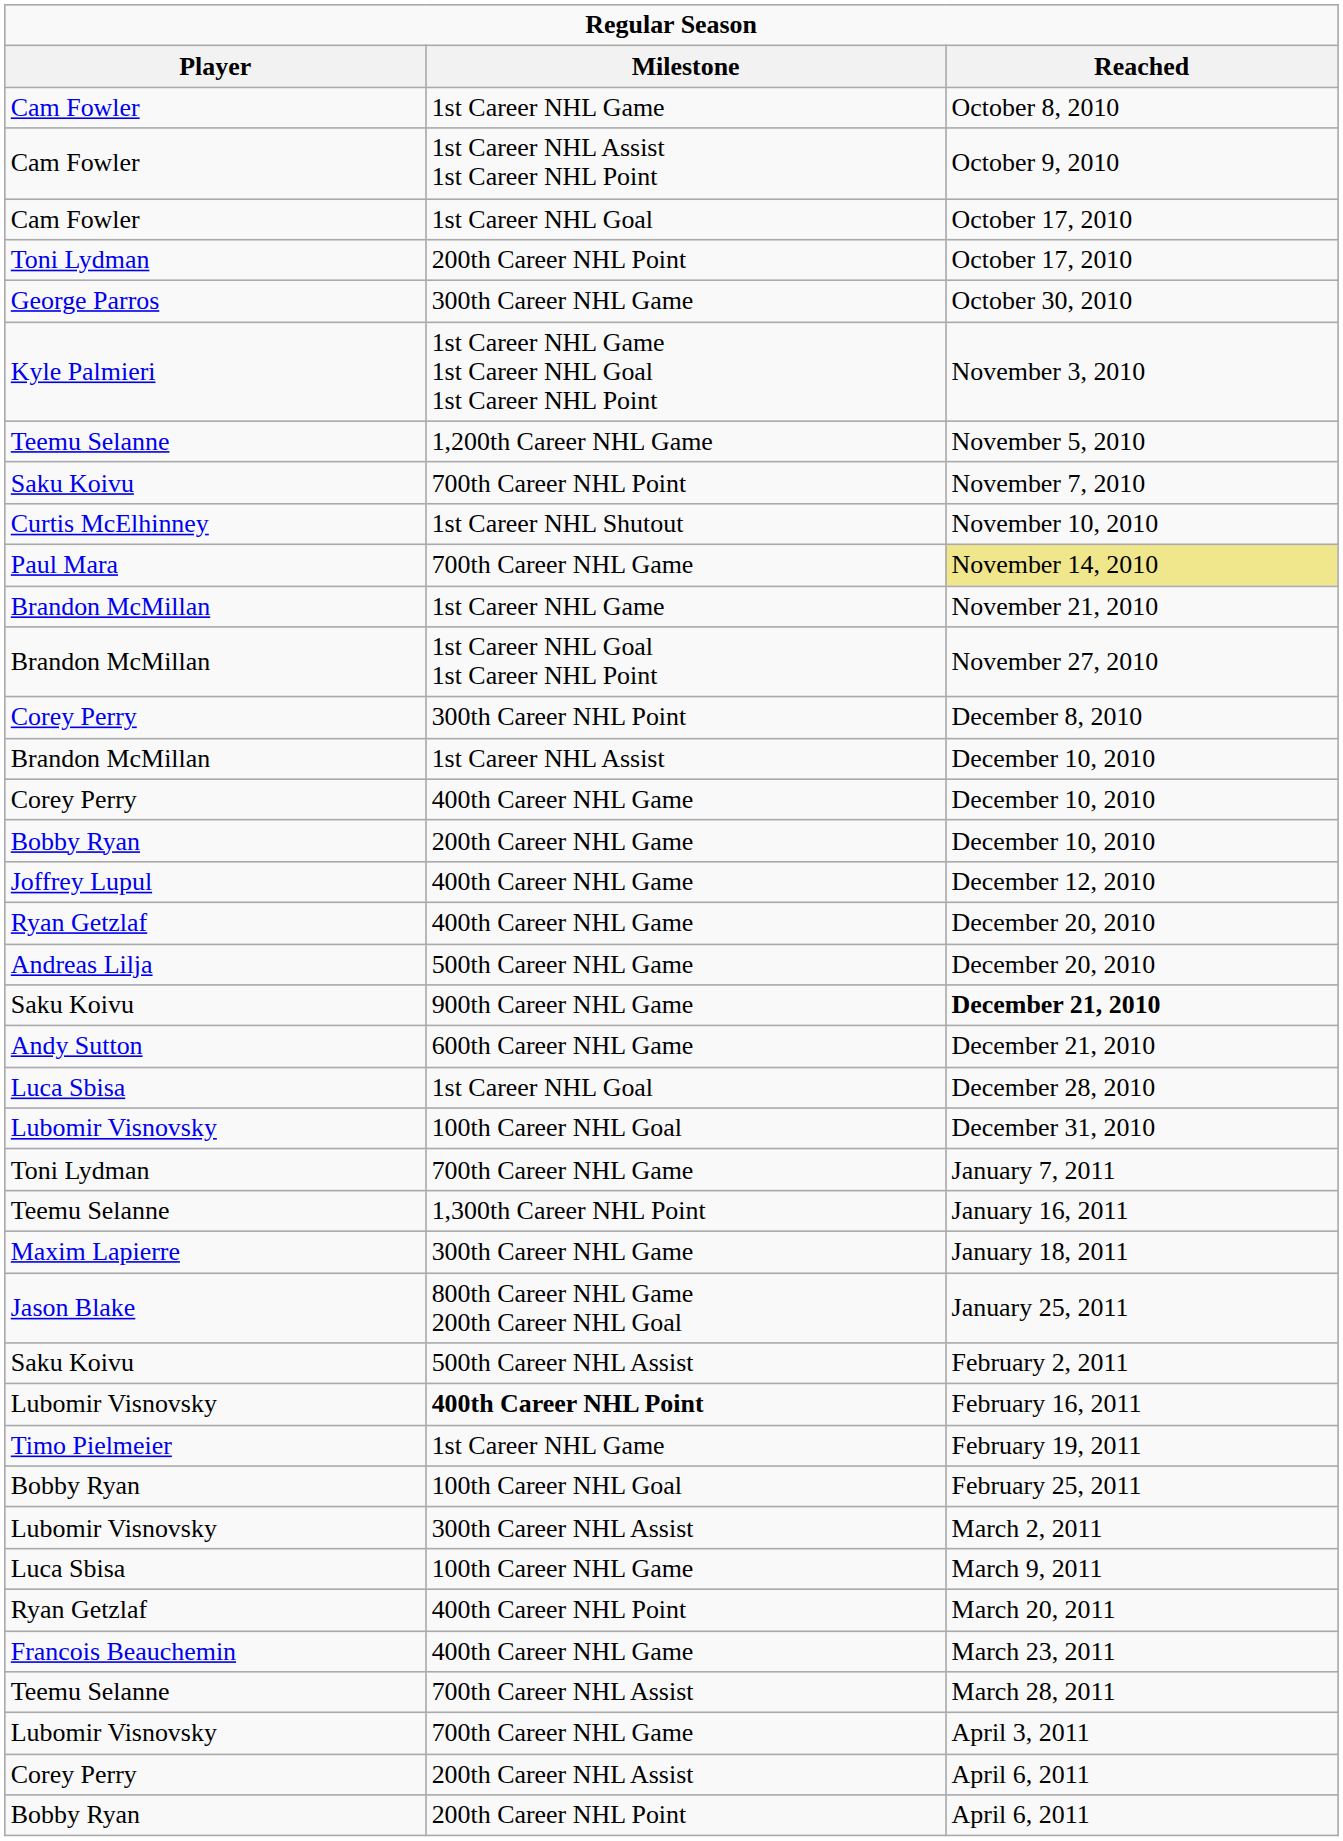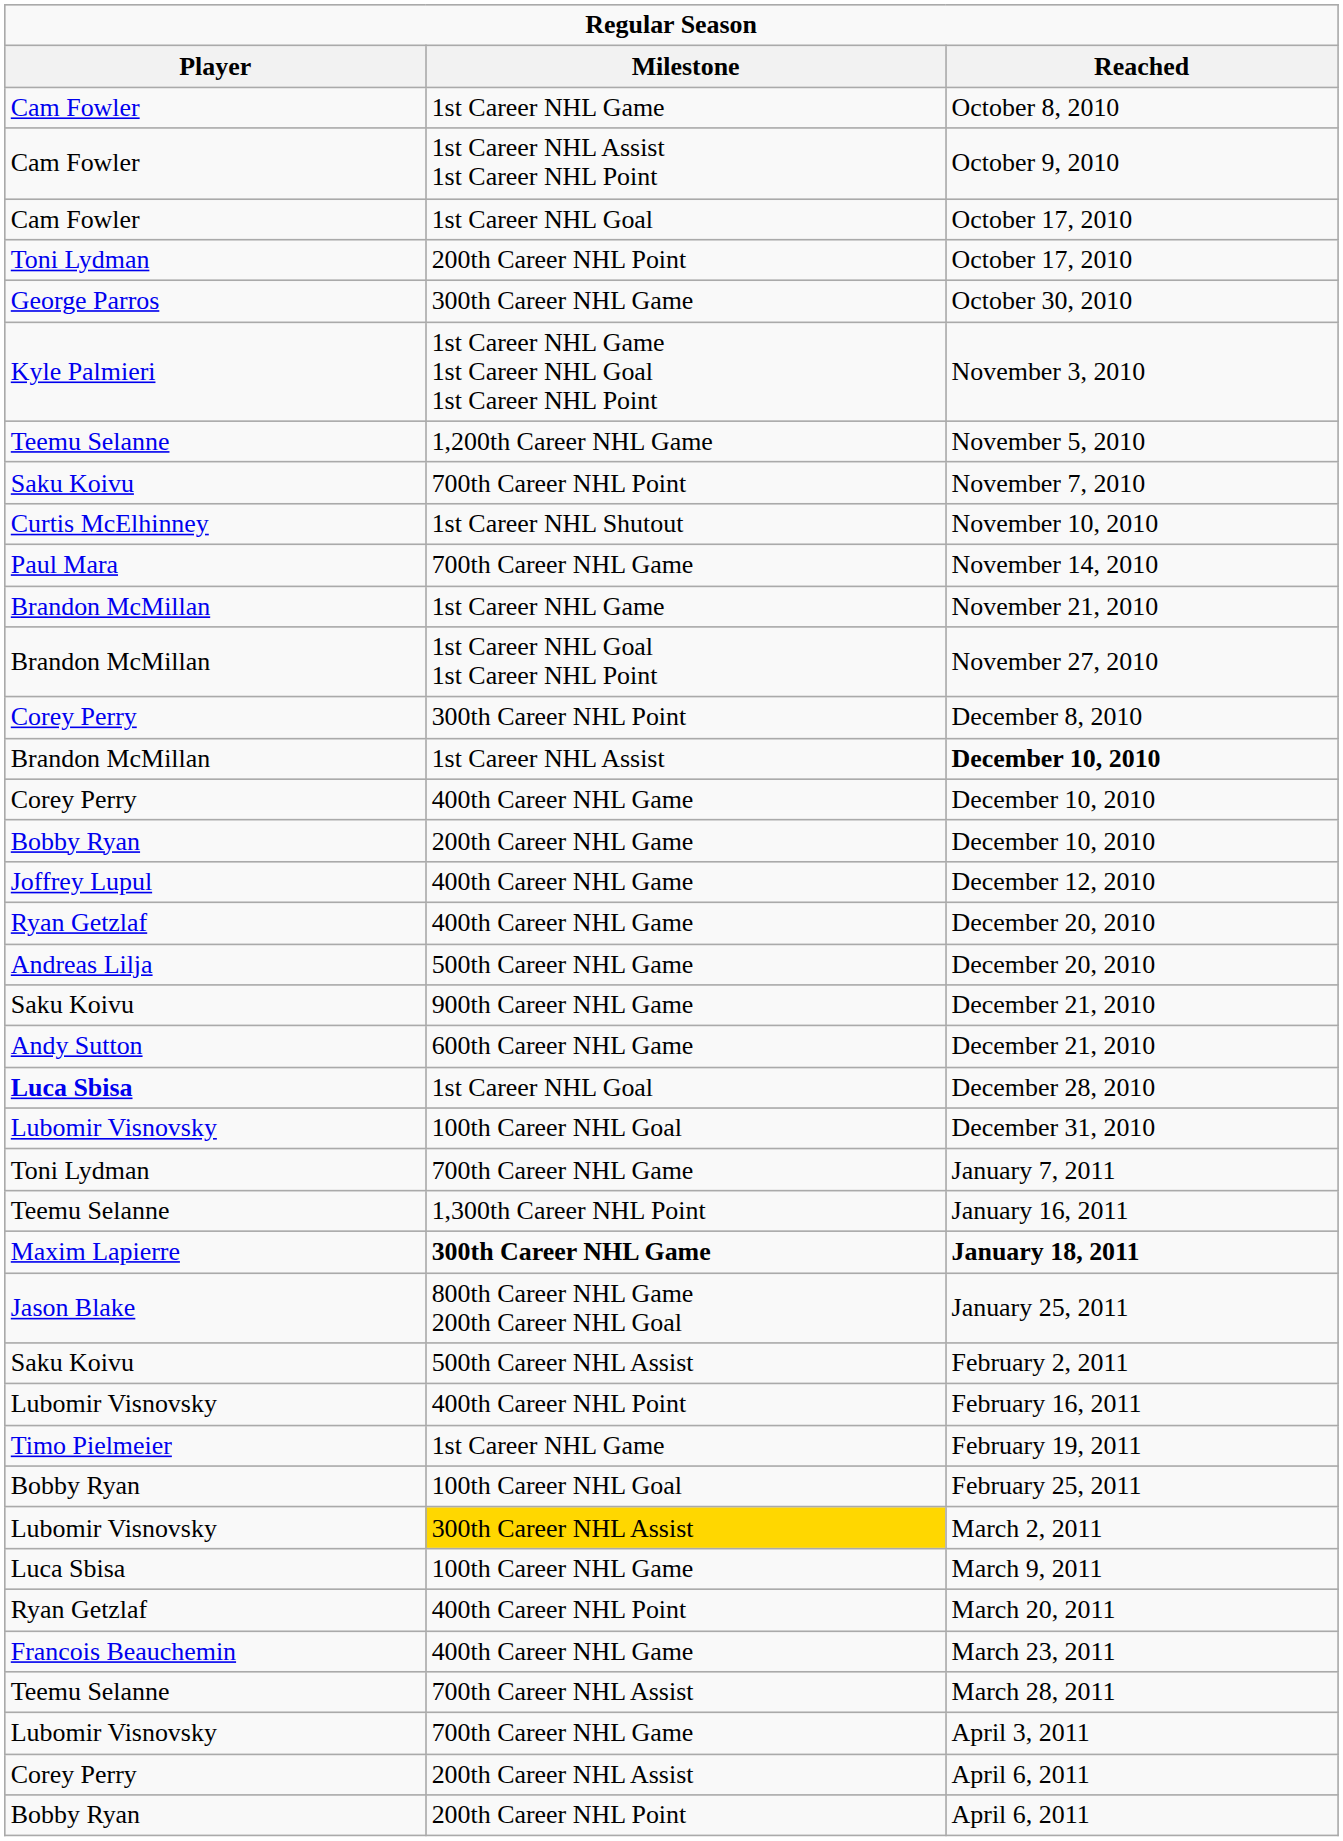(1055, 564) khaki background -> (1055, 564) no background
(1053, 758) normal -> (1056, 758) bold
(1056, 1004) bold -> (1053, 1004) normal
(68, 1087) normal -> (72, 1087) bold
(563, 1251) normal -> (571, 1251) bold
(1040, 1251) normal -> (1046, 1251) bold
(568, 1404) bold -> (559, 1404) normal
(563, 1527) no background -> (563, 1527) gold background
